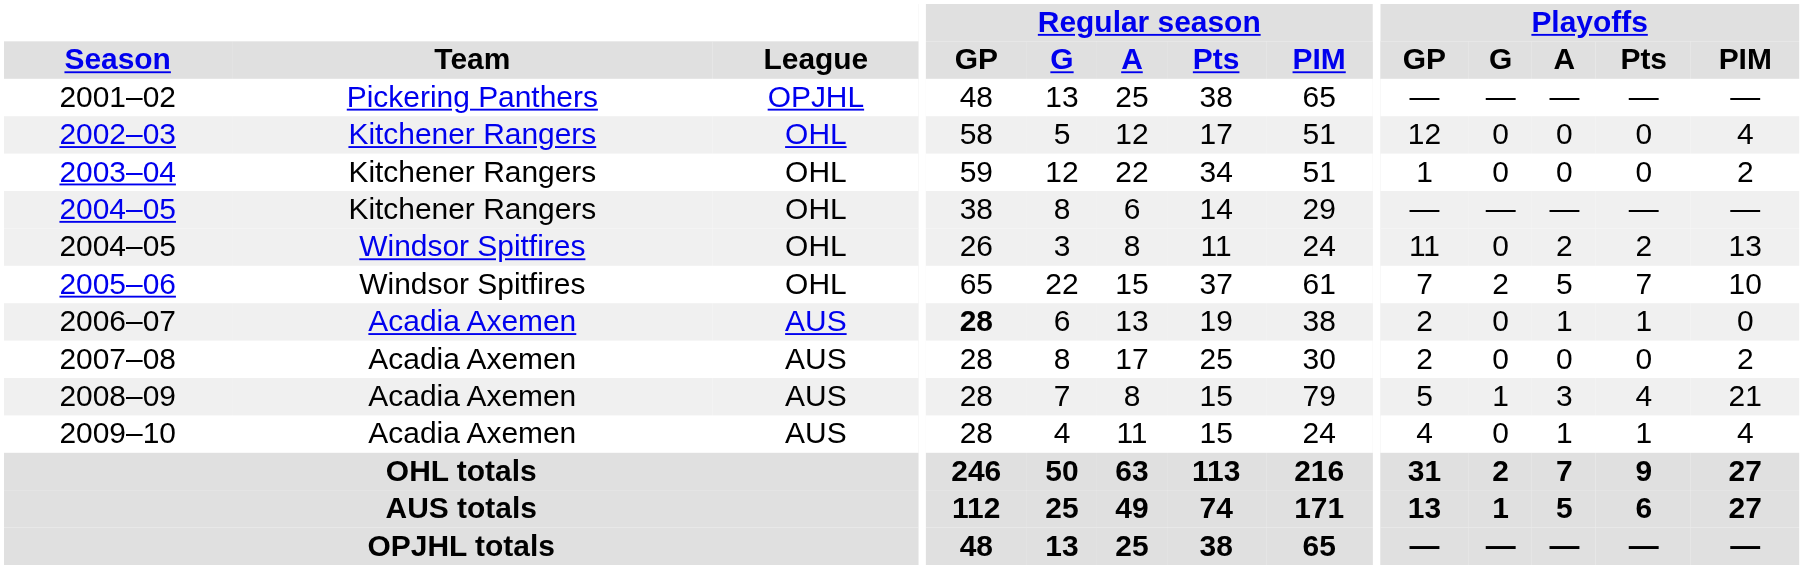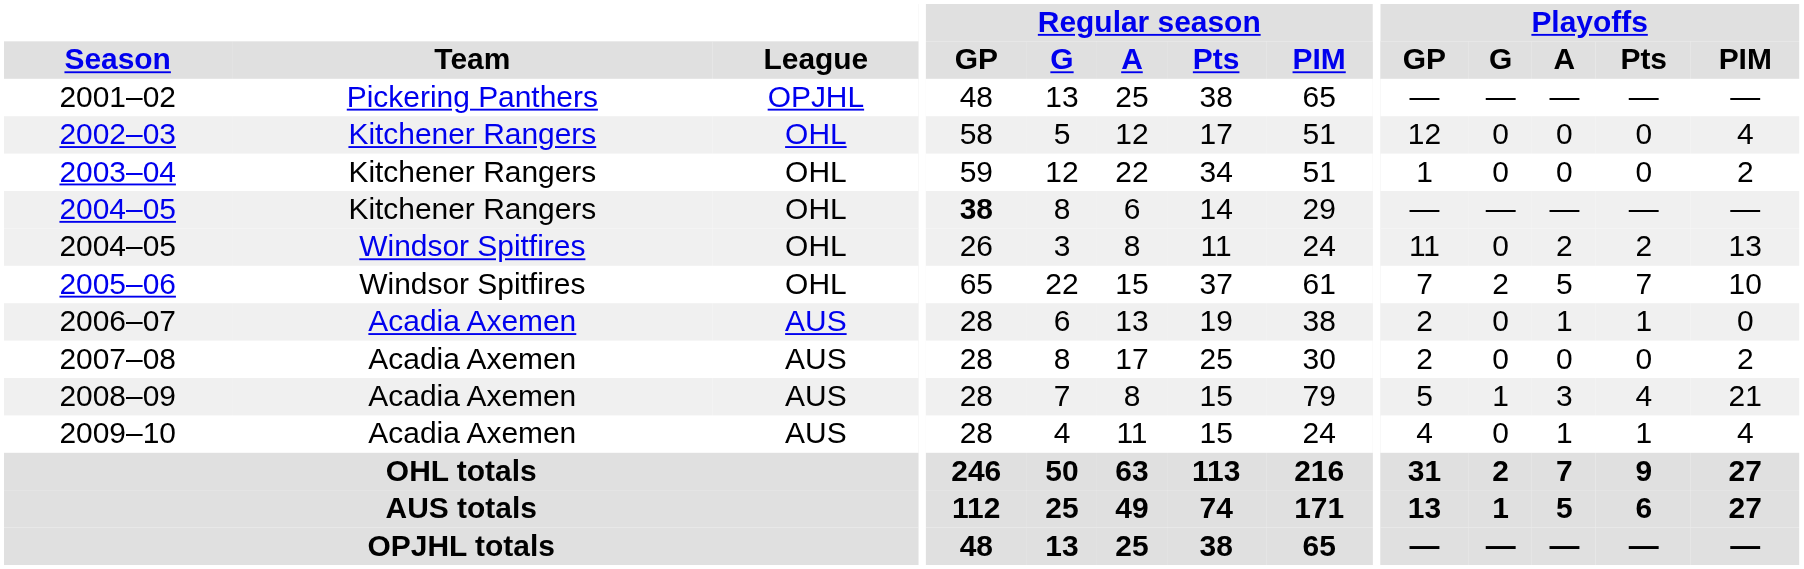(976, 209) normal -> (976, 209) bold
(976, 321) bold -> (976, 321) normal
